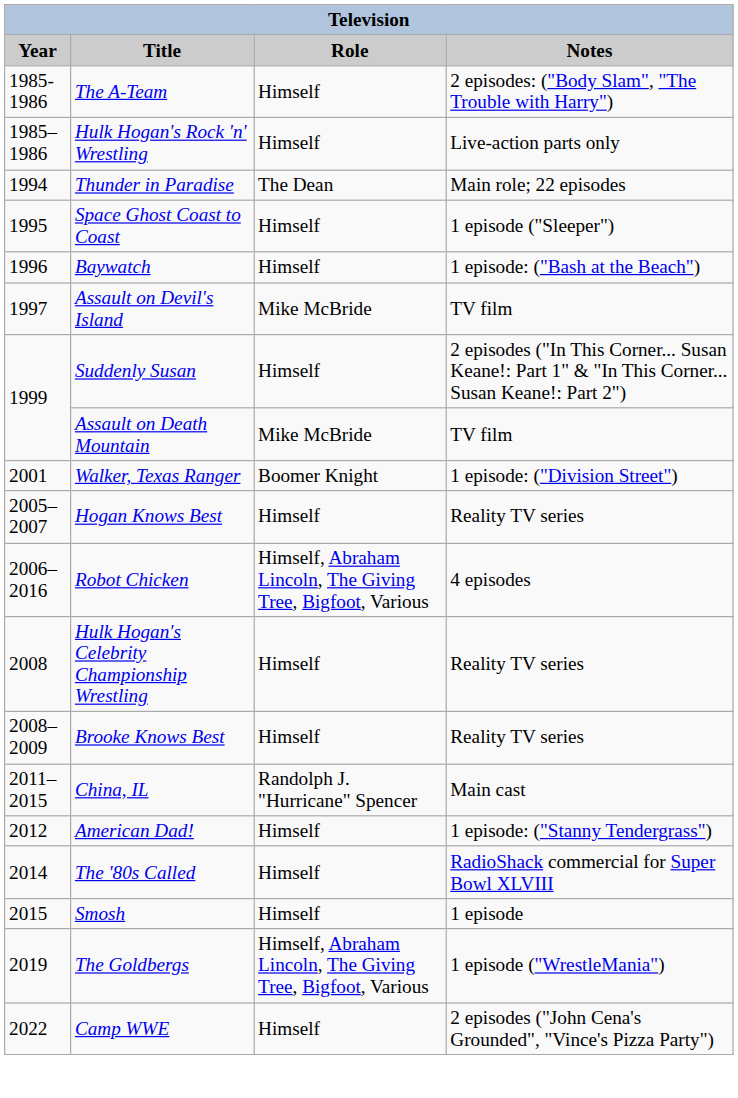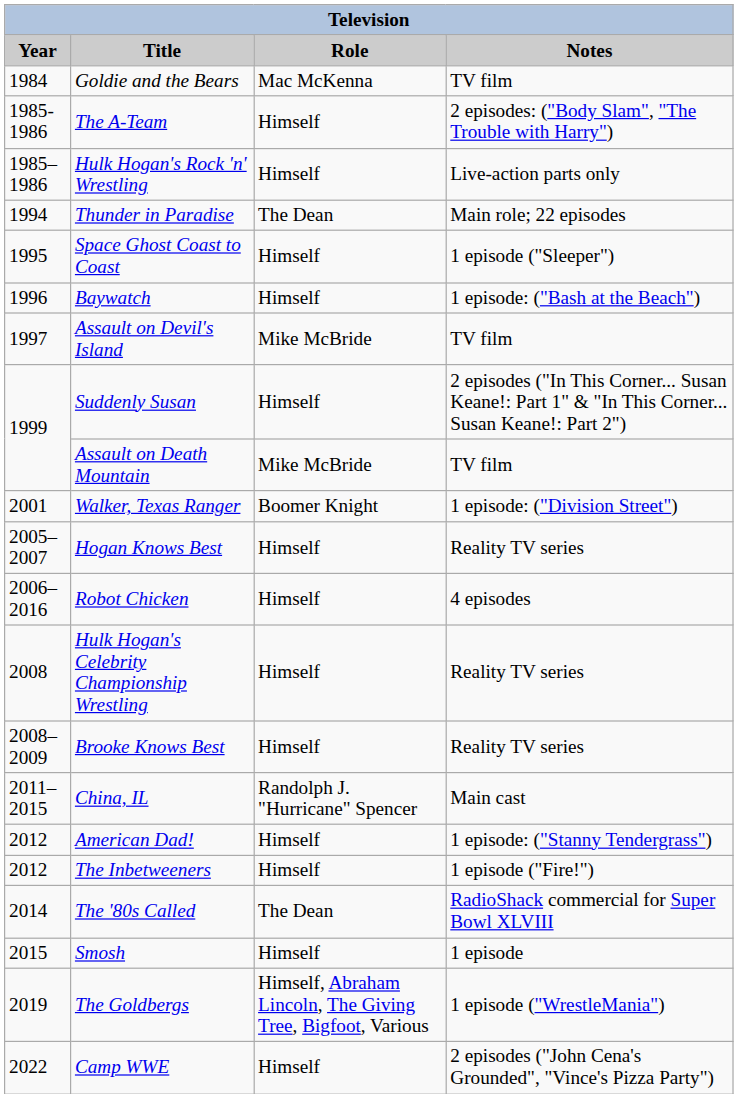+ row: (157, 80)
(343, 579) Himself, Abraham Lincoln, The Giving Tree, Bigfoot, Various -> (289, 599) Himself
+ row: (143, 870)
(289, 872) Himself -> (296, 911) The Dean
